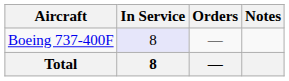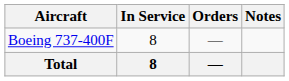(153, 40) lavender background -> (153, 40) no background
